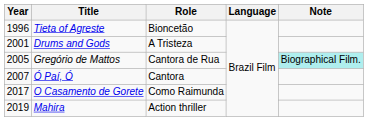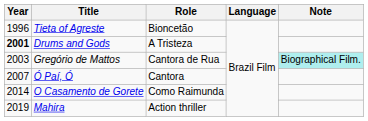(18, 44) normal -> (18, 44) bold
(18, 60) 2005 -> (18, 60) 2003
(18, 92) 2017 -> (18, 92) 2014
